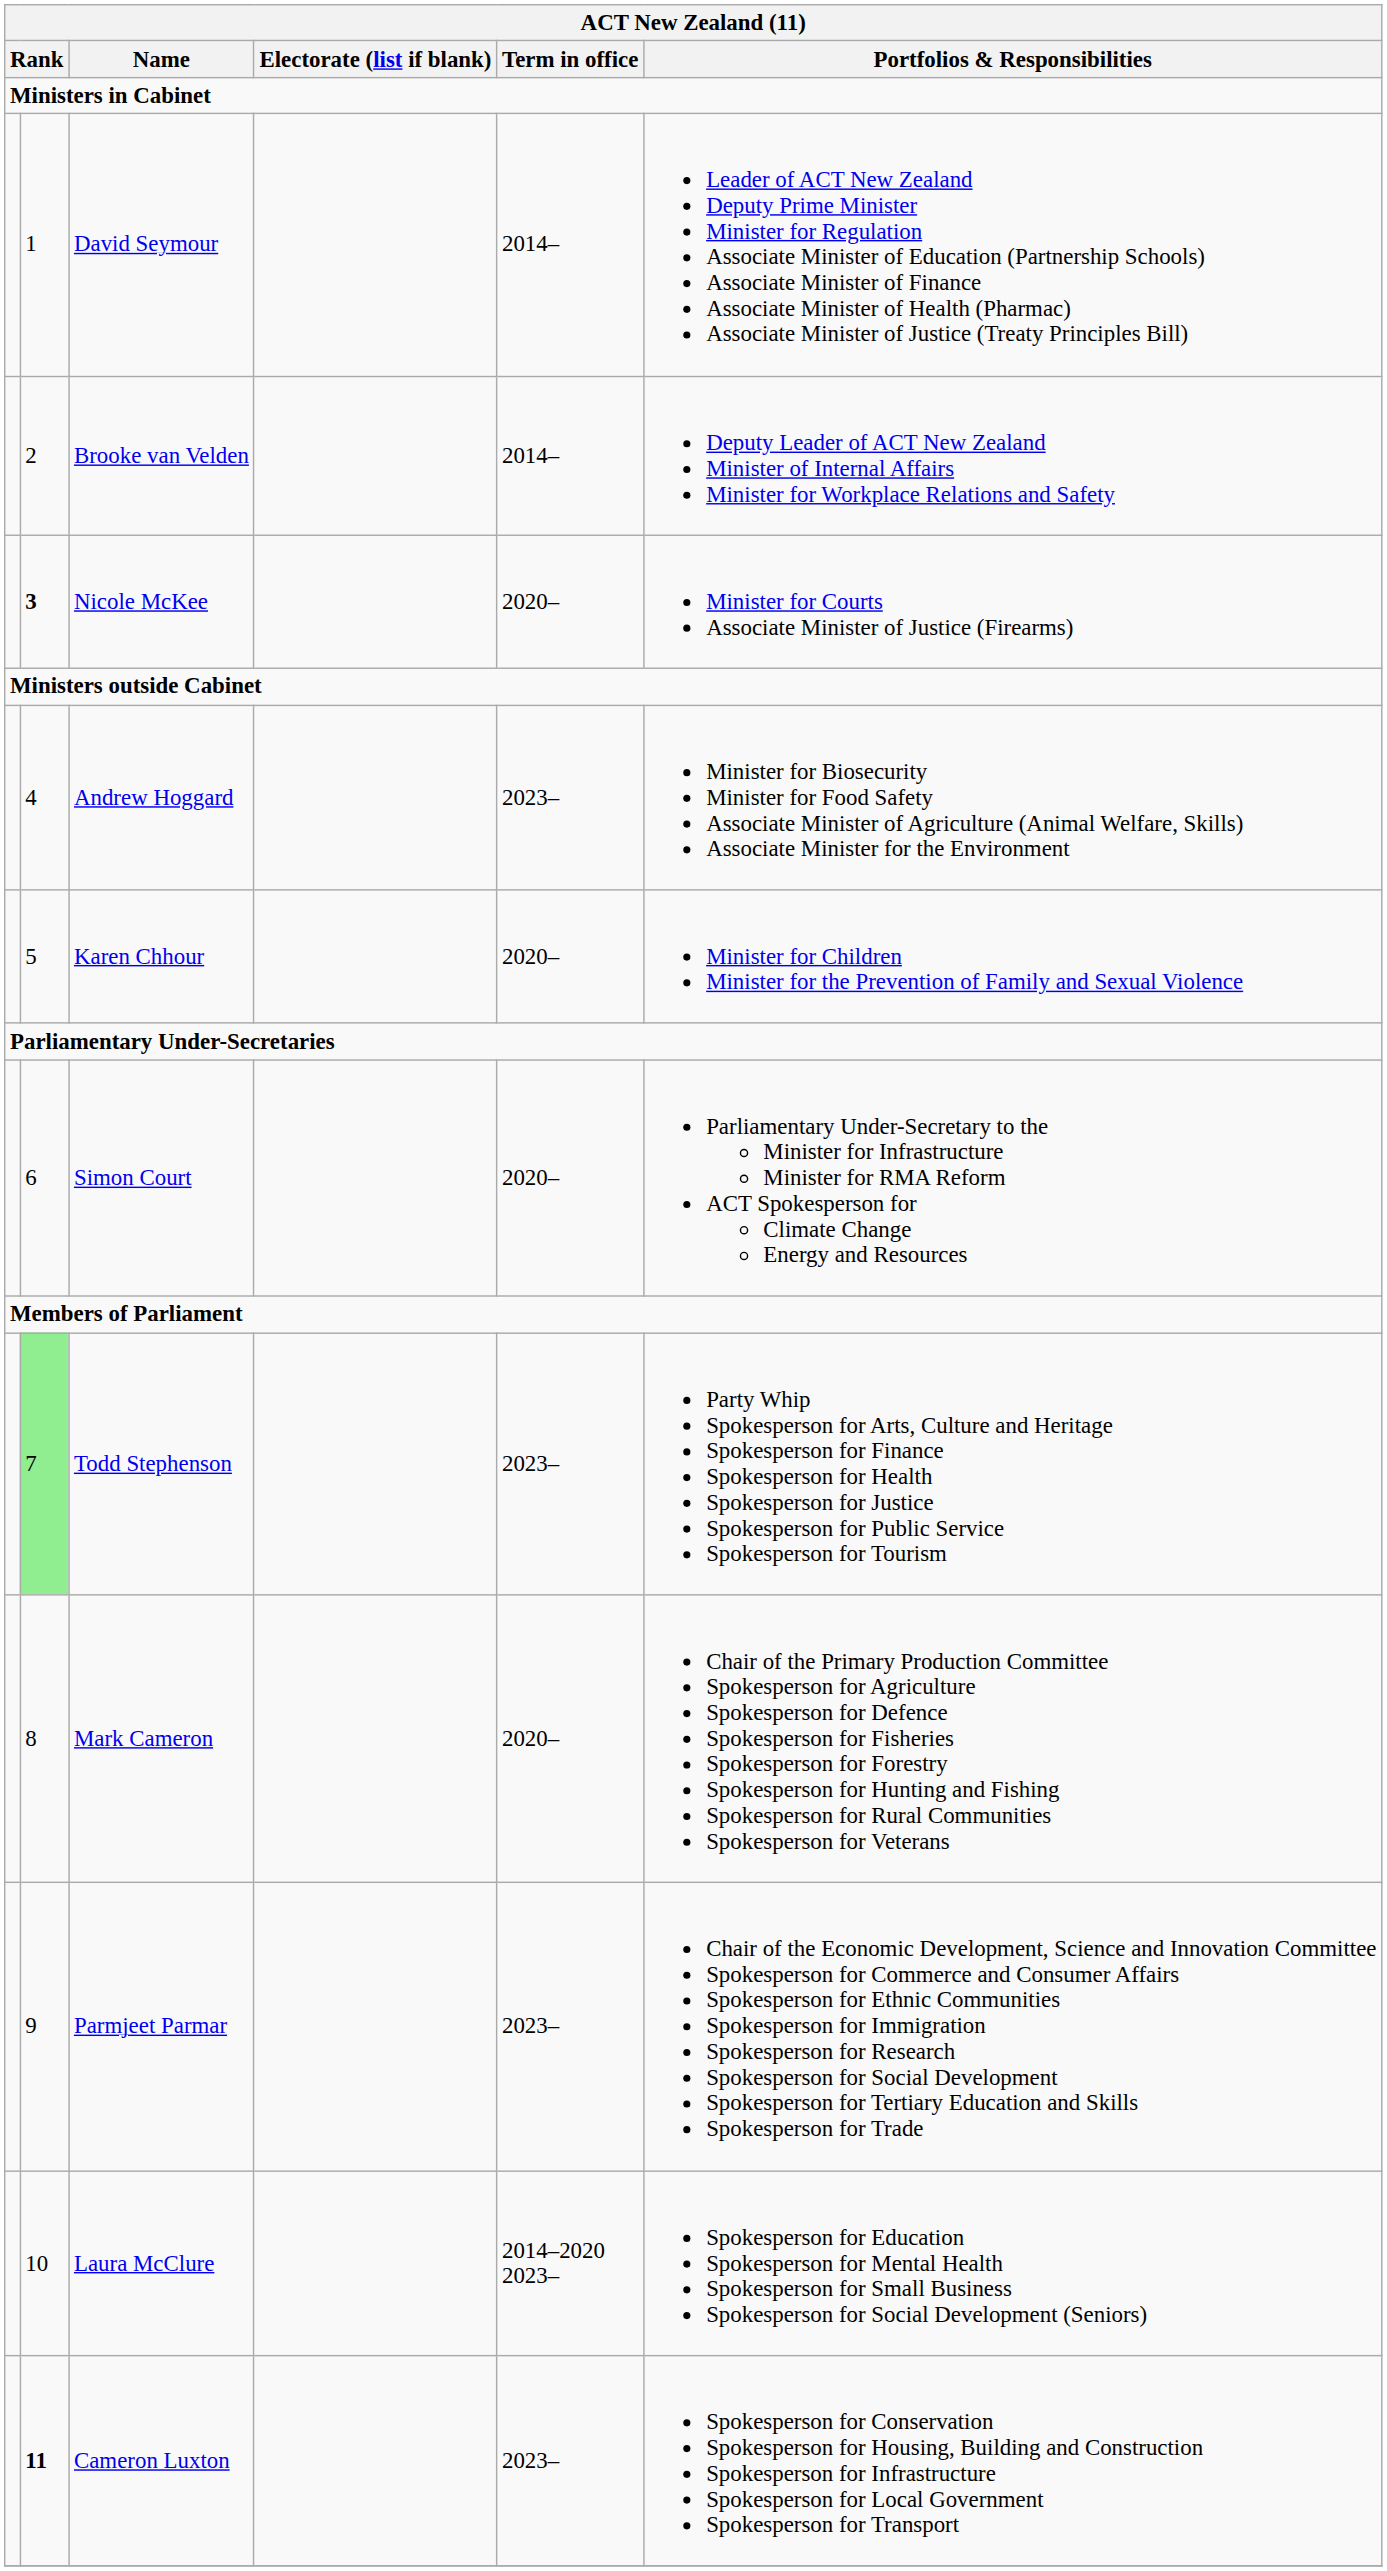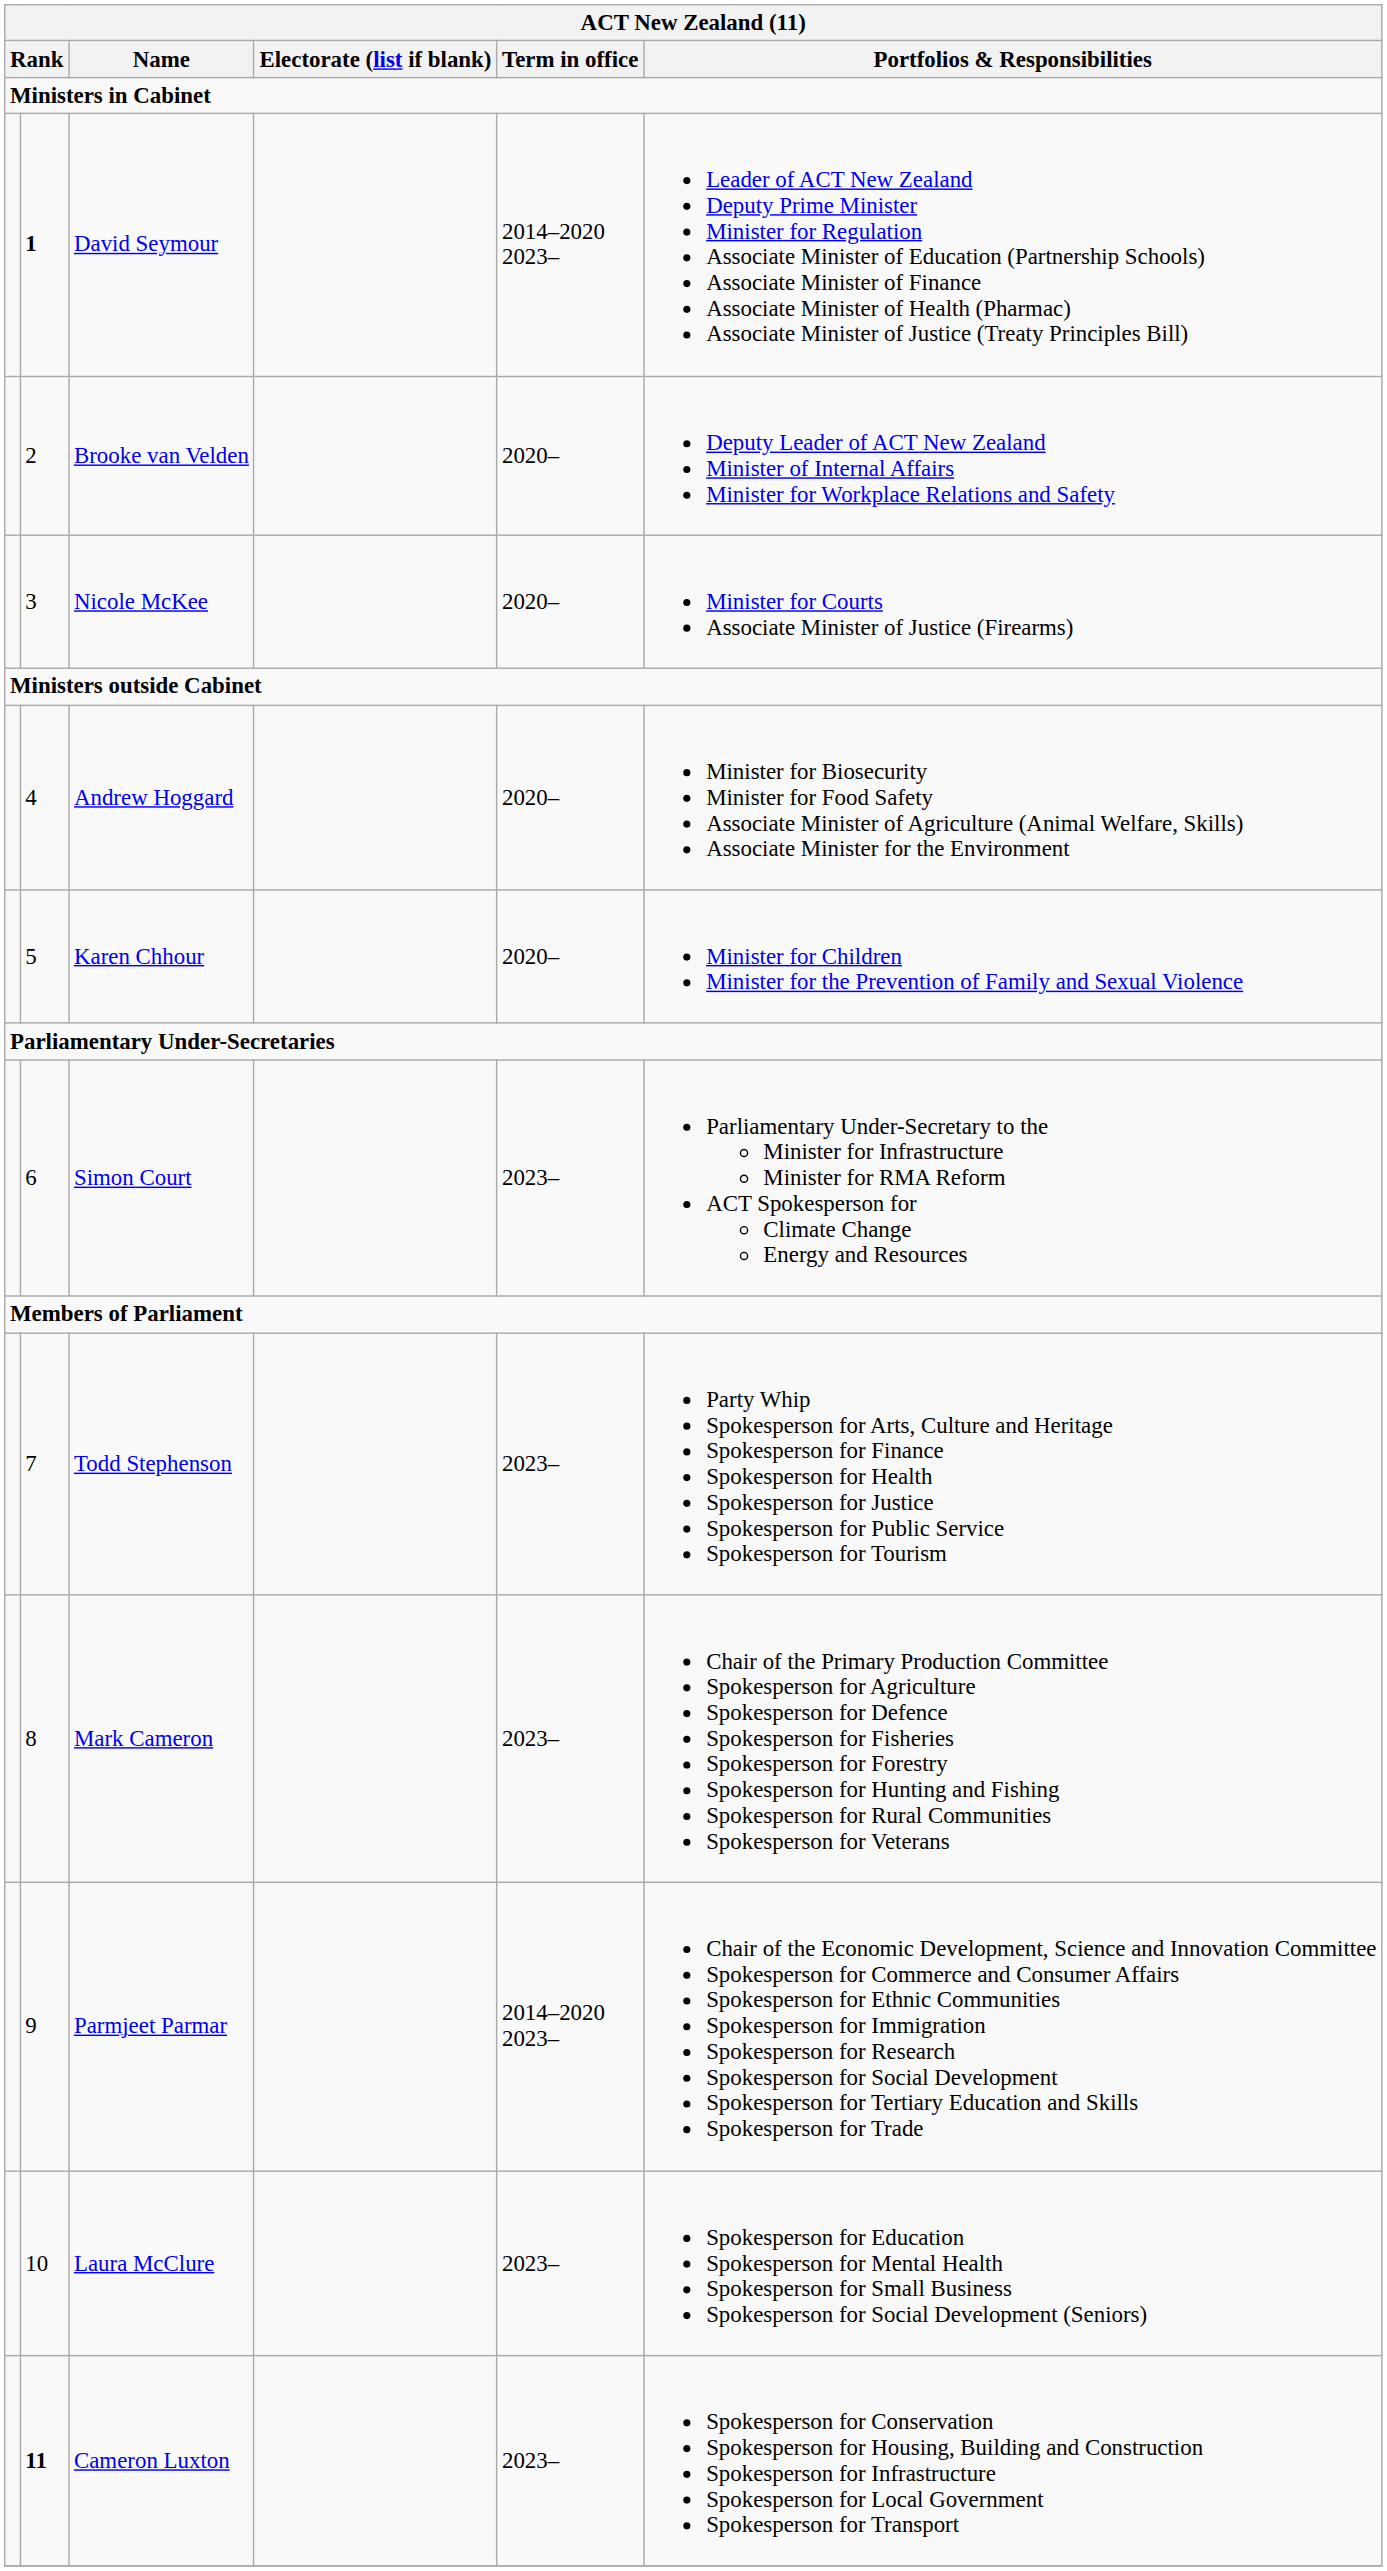(31, 244) normal -> (31, 244) bold
(531, 244) 2014– -> (553, 244) 2014–2020 2023–
(531, 455) 2014– -> (531, 455) 2020–
(31, 601) bold -> (31, 601) normal
(531, 797) 2023– -> (531, 797) 2020–
(531, 1177) 2020– -> (531, 1177) 2023–
(31, 1463) lightgreen background -> (31, 1463) no background
(531, 1738) 2020– -> (531, 1738) 2023–
(531, 2026) 2023– -> (553, 2026) 2014–2020 2023–
(553, 2262) 2014–2020 2023– -> (531, 2262) 2023–
